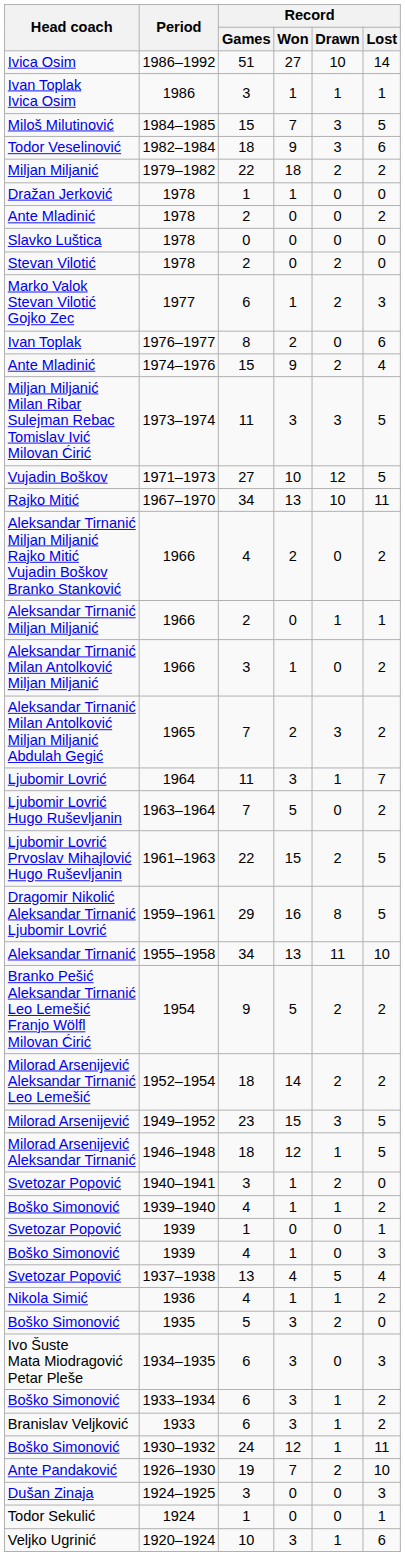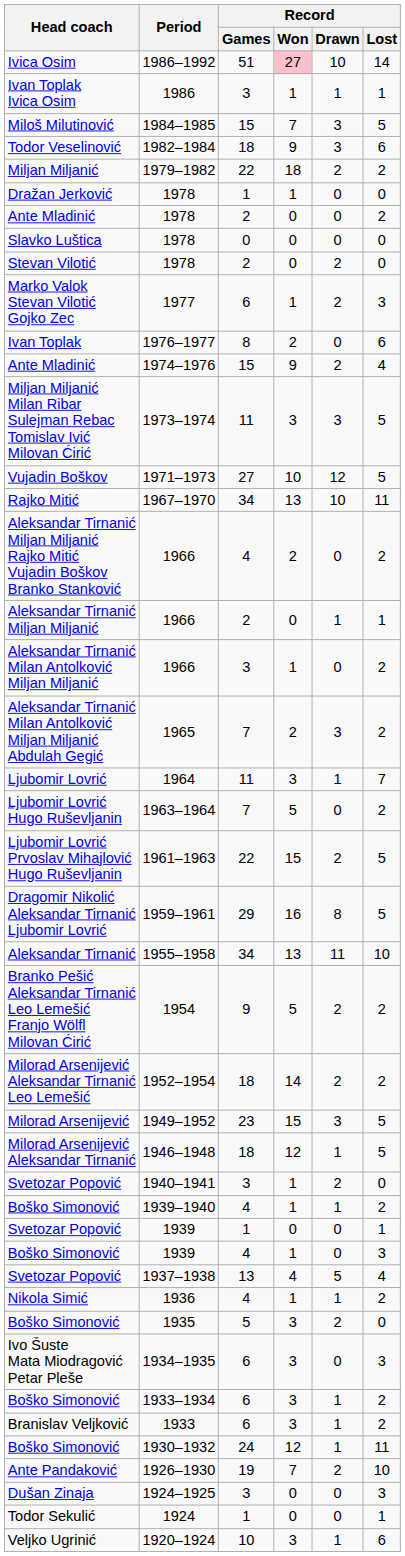(293, 62) no background -> (293, 62) pink background
